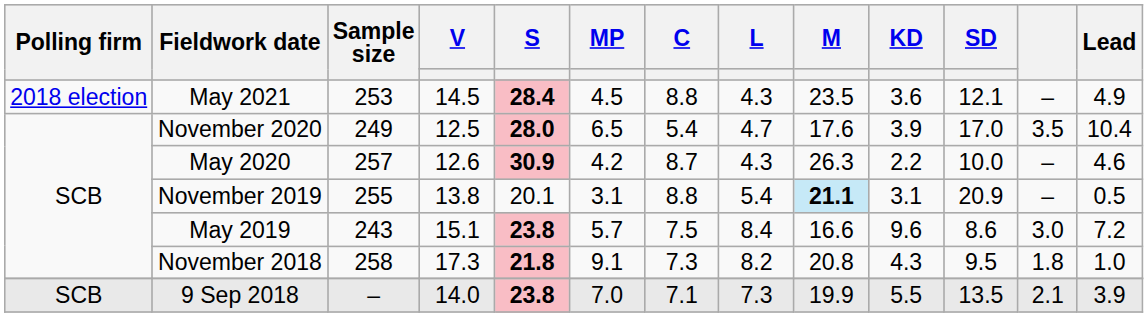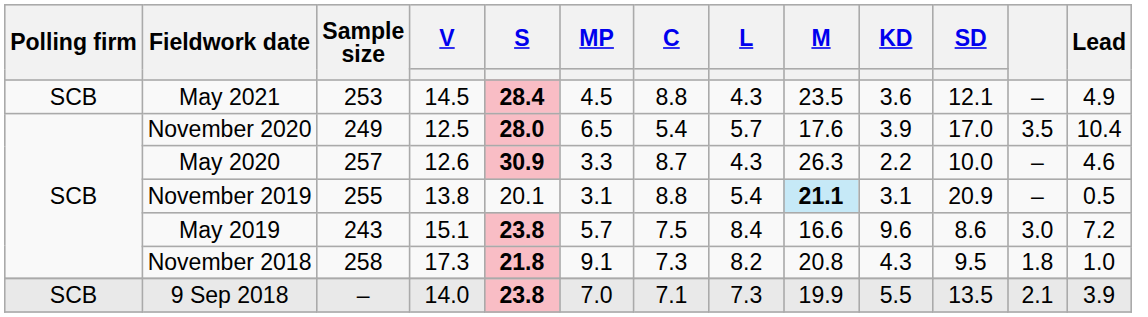(79, 97) 2018 election -> (74, 97) SCB
(757, 130) 4.7 -> (746, 130) 5.7
(607, 163) 4.2 -> (597, 163) 3.3
